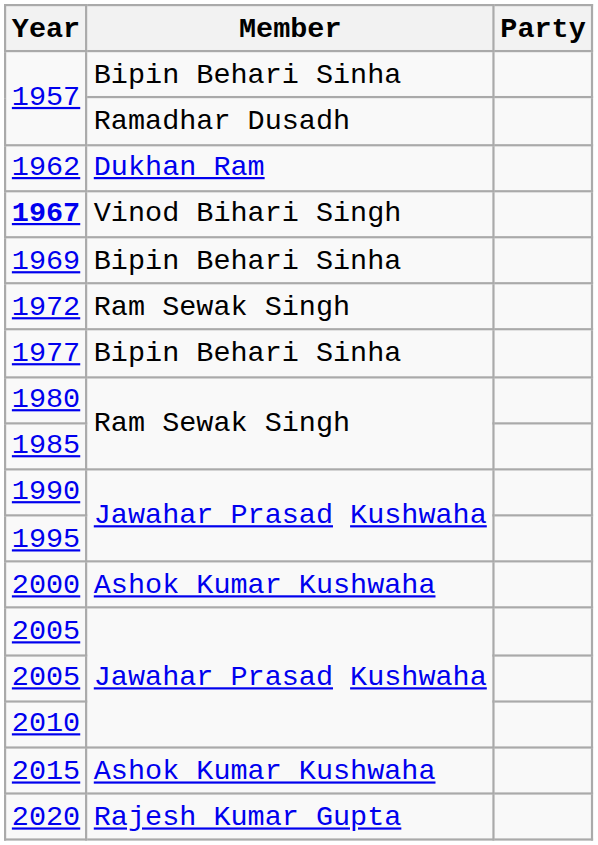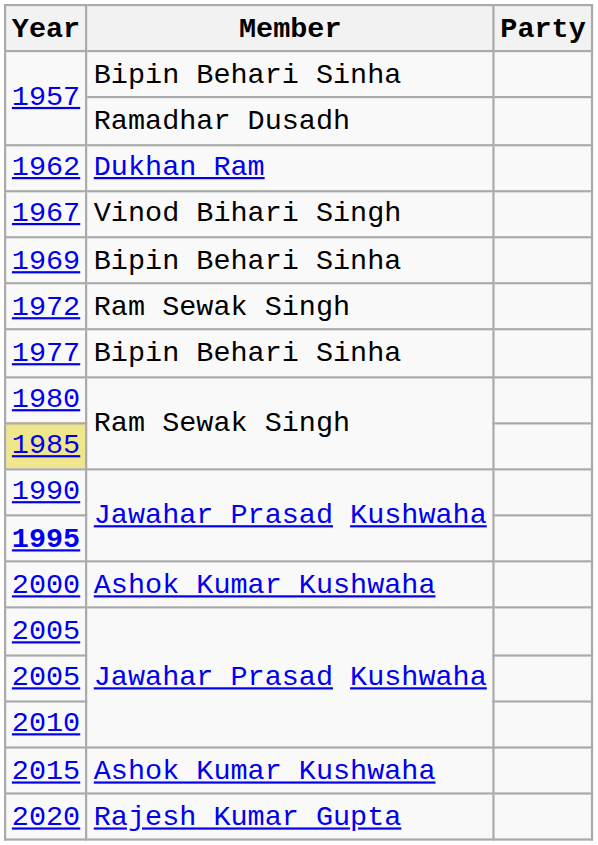(46, 214) bold -> (46, 214) normal
(46, 446) no background -> (46, 446) khaki background
(46, 539) normal -> (46, 539) bold
